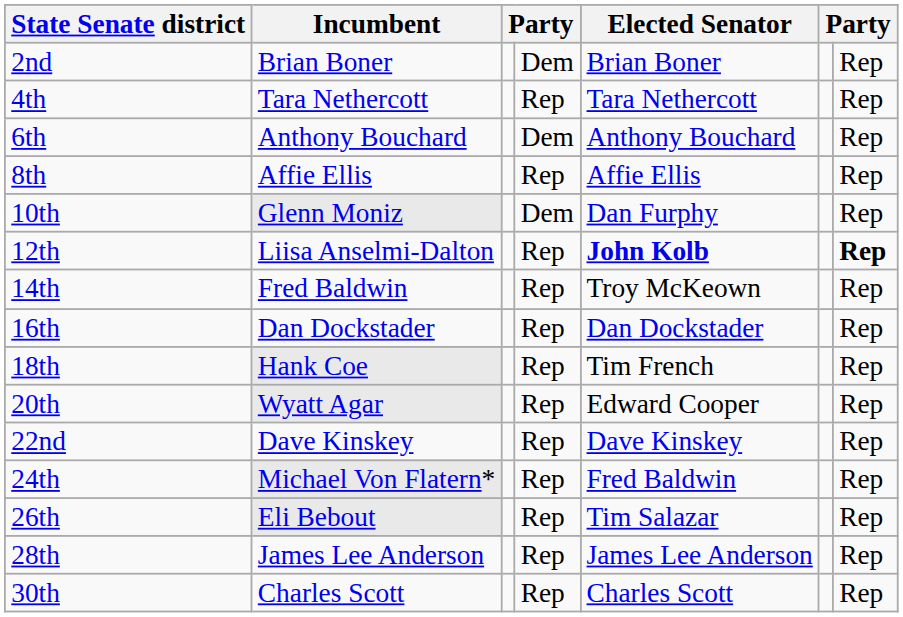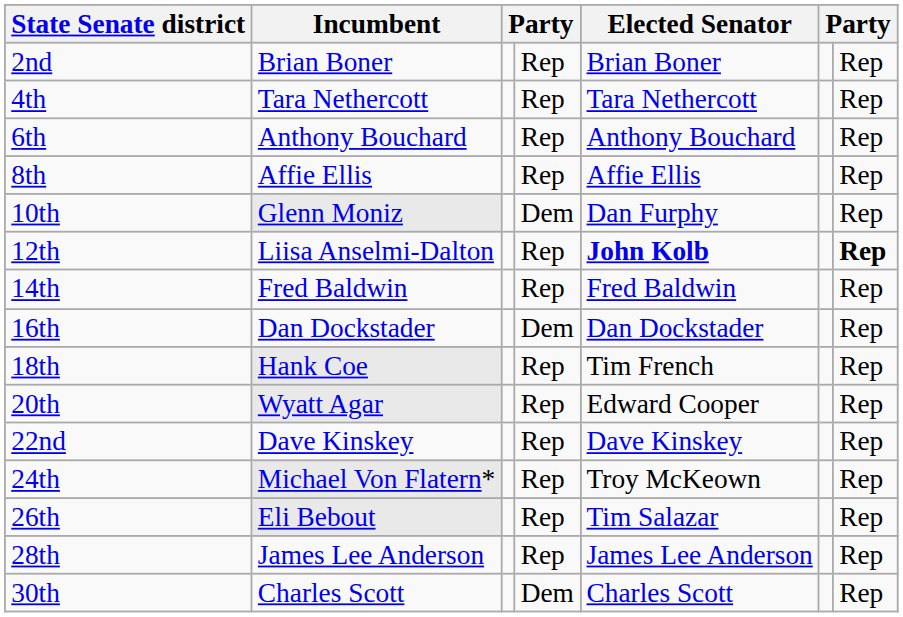(547, 61) Dem -> (543, 61) Rep
(547, 137) Dem -> (543, 137) Rep
(674, 289) Troy McKeown -> (661, 289) Fred Baldwin
(543, 326) Rep -> (547, 326) Dem
(661, 478) Fred Baldwin -> (674, 478) Troy McKeown
(543, 592) Rep -> (547, 592) Dem
